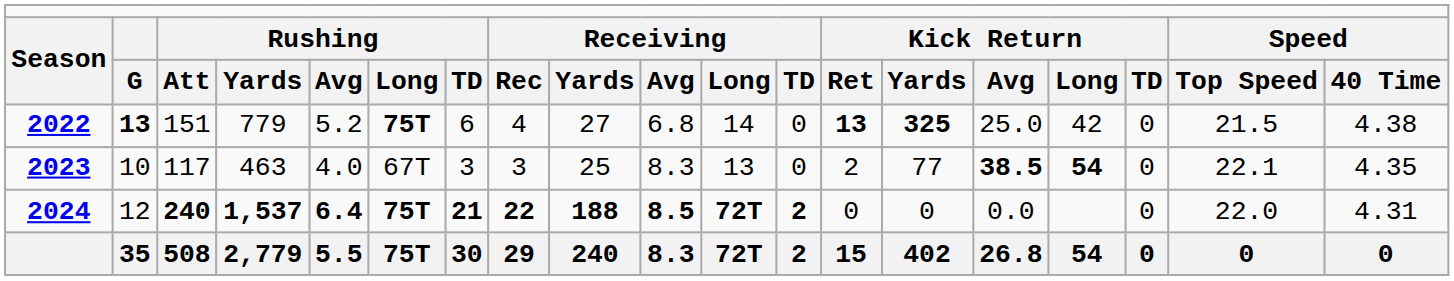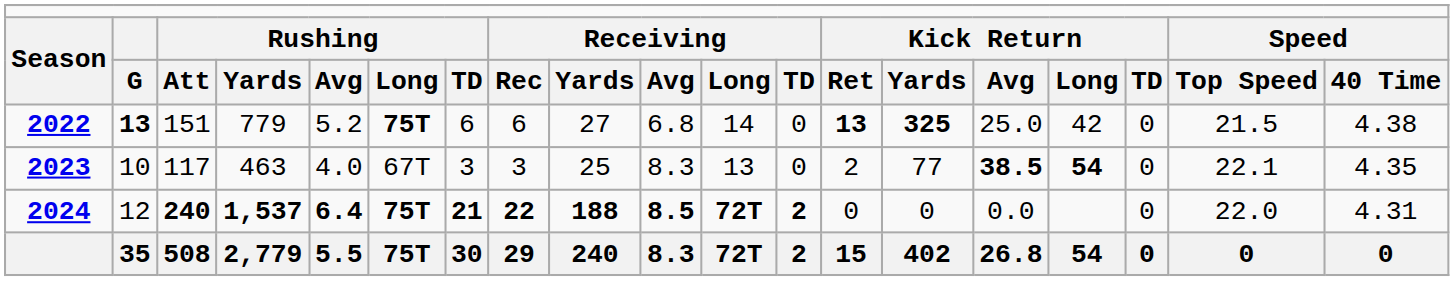(519, 125) 4 -> (519, 125) 6
